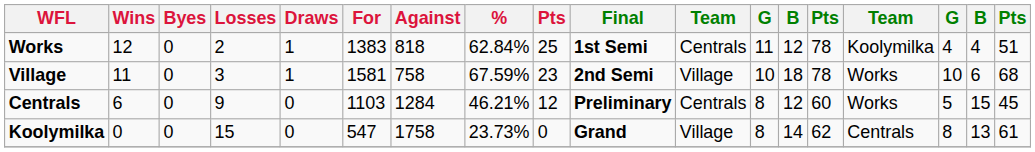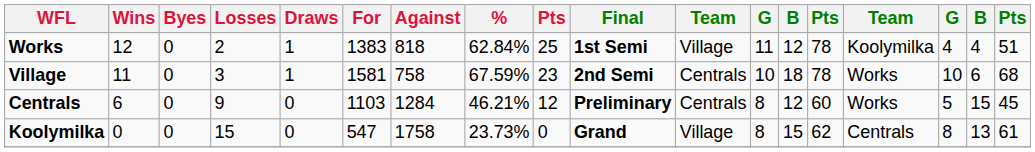(713, 47) Centrals -> (707, 47) Village
(707, 75) Village -> (713, 75) Centrals
(793, 132) 14 -> (793, 132) 15
